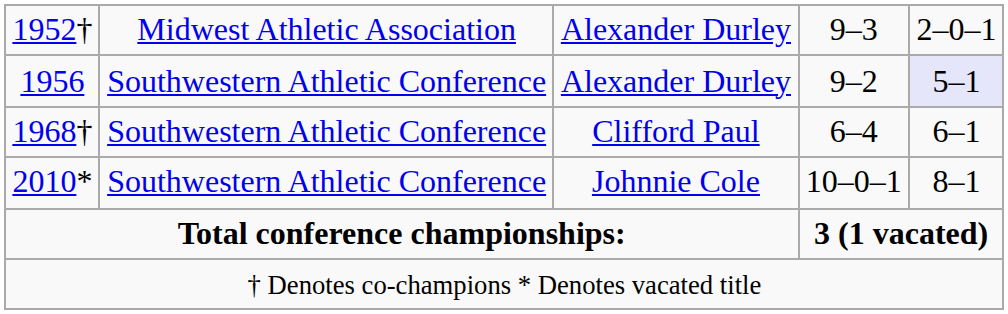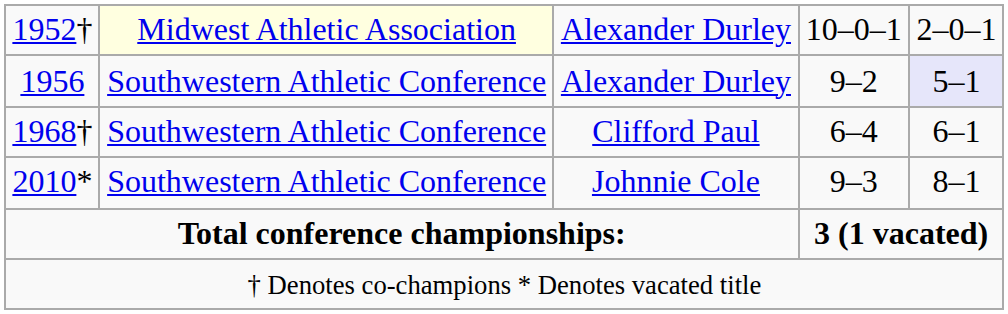(327, 29) no background -> (327, 29) lightyellow background
(854, 29) 9–3 -> (854, 29) 10–0–1
(854, 182) 10–0–1 -> (854, 182) 9–3
